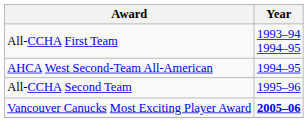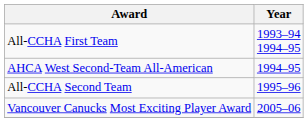(279, 107) bold -> (279, 107) normal
